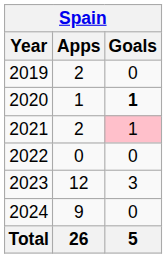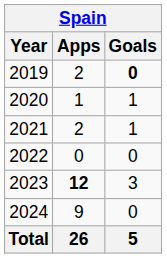(133, 73) normal -> (133, 73) bold
(133, 101) bold -> (133, 101) normal
(133, 128) pink background -> (133, 128) no background
(79, 184) normal -> (79, 184) bold
